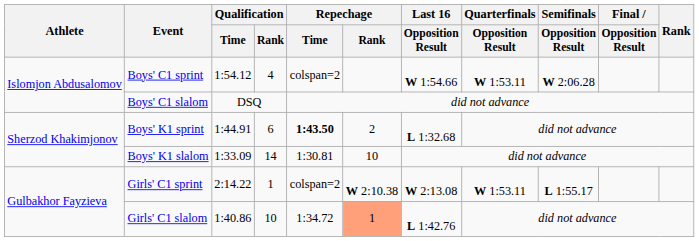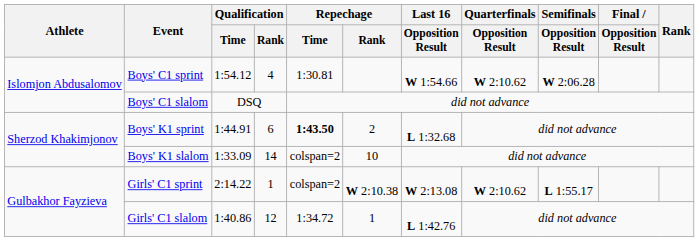(315, 75) colspan=2 -> (315, 75) 1:30.81
(500, 82) W 1:53.11 -> (500, 82) W 2:10.62
(315, 157) 1:30.81 -> (315, 157) colspan=2
(500, 191) W 1:53.11 -> (500, 191) W 2:10.62
(271, 219) 10 -> (271, 219) 12
(372, 219) lightsalmon background -> (372, 219) no background
